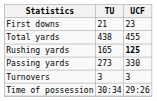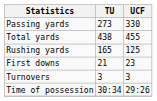rows swapped: (33, 24) <-> (38, 63)
(133, 50) bold -> (133, 50) normal
